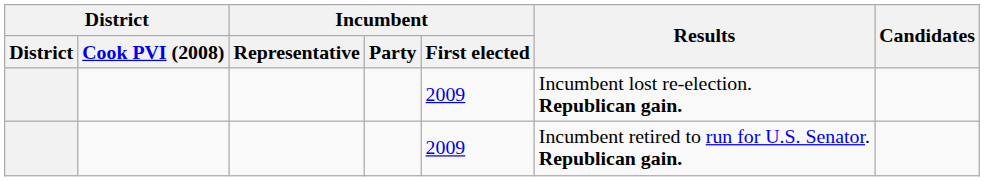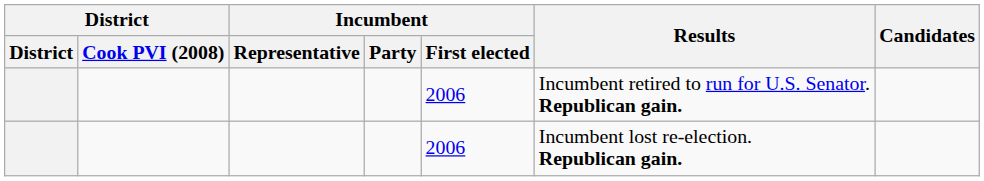(445, 94) 2009 -> (445, 94) 2006
(645, 94) Incumbent lost re-election. Republican gain. -> (704, 94) Incumbent retired to run for U.S. Senator. Republican gain.
(445, 148) 2009 -> (445, 148) 2006
(704, 148) Incumbent retired to run for U.S. Senator. Republican gain. -> (645, 148) Incumbent lost re-election. Republican gain.
